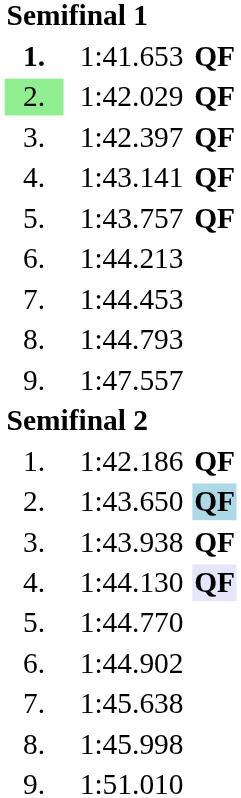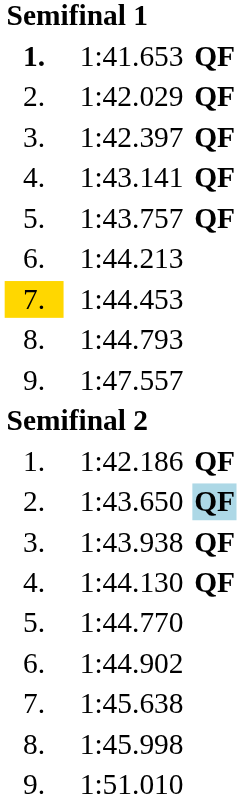(34, 96) lightgreen background -> (34, 96) no background
(34, 299) no background -> (34, 299) gold background
(215, 582) lavender background -> (215, 582) no background
